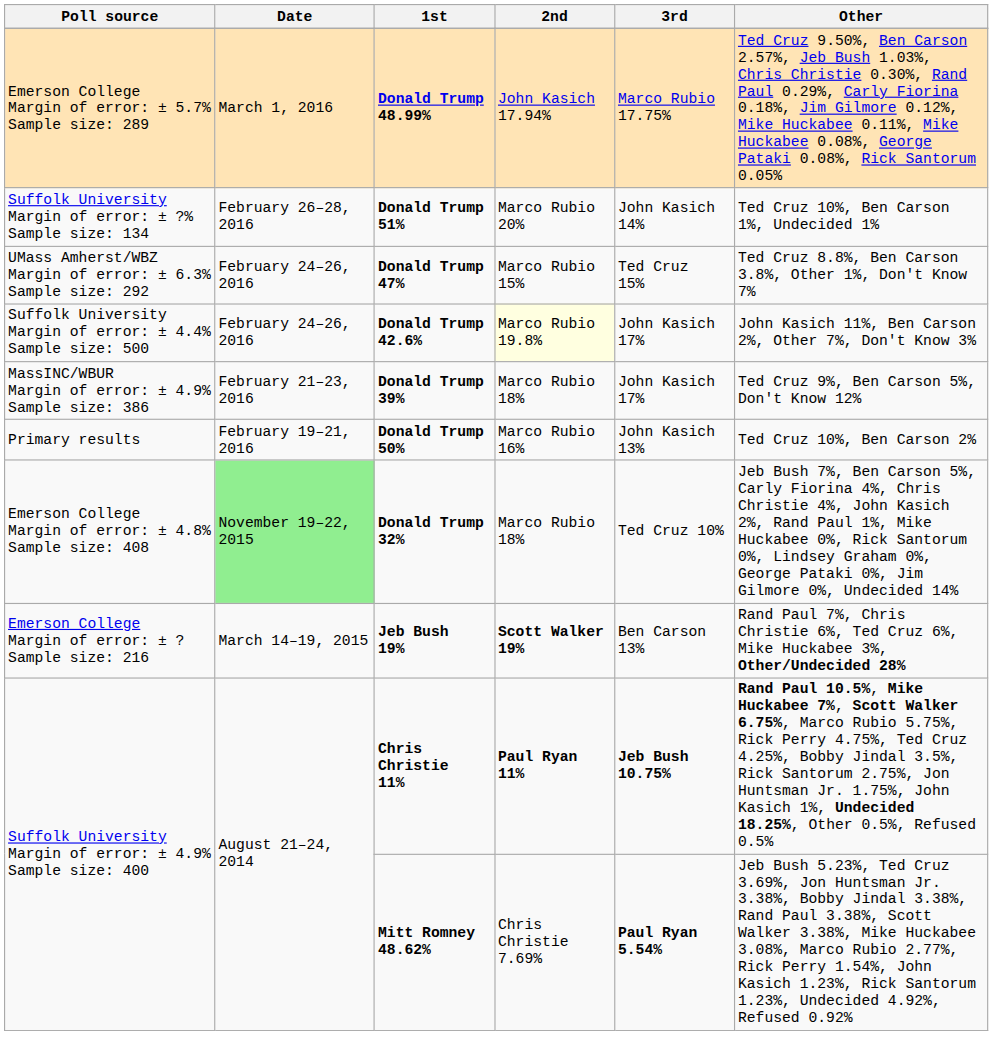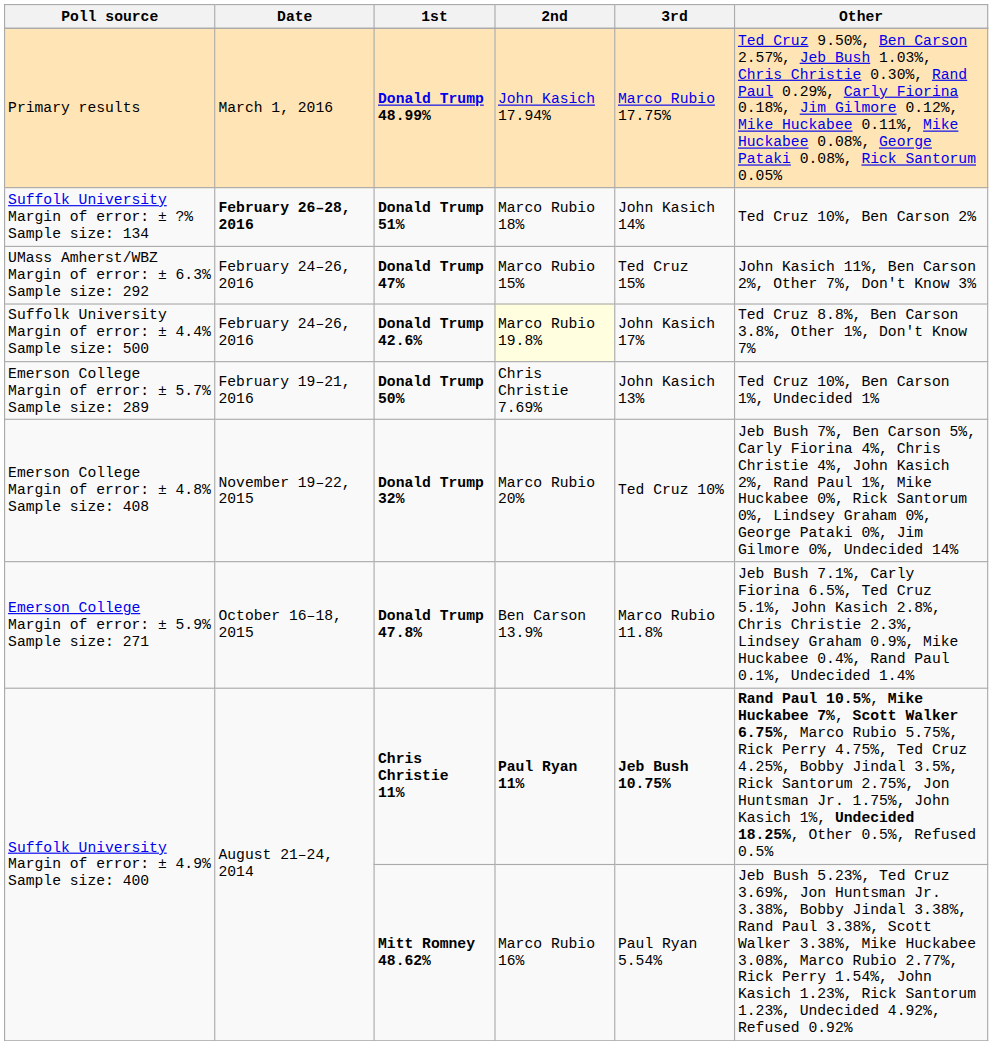(109, 108) Emerson College Margin of error: ± 5.7% Sample size: 289 -> (74, 108) Primary results
(285, 217) normal -> (285, 217) bold
(546, 217) Marco Rubio 20% -> (546, 217) Marco Rubio 18%
(844, 217) Ted Cruz 10%, Ben Carson 1%, Undecided 1% -> (857, 217) Ted Cruz 10%, Ben Carson 2%
(853, 275) Ted Cruz 8.8%, Ben Carson 3.8%, Other 1%, Don't Know 7% -> (857, 275) John Kasich 11%, Ben Carson 2%, Other 7%, Don't Know 3%
(857, 333) John Kasich 11%, Ben Carson 2%, Other 7%, Don't Know 3% -> (853, 333) Ted Cruz 8.8%, Ben Carson 3.8%, Other 1%, Don't Know 7%
- row: (431, 390)
(74, 440) Primary results -> (109, 390) Emerson College Margin of error: ± 5.7% Sample size: 289
(546, 440) Marco Rubio 16% -> (533, 390) Chris Christie 7.69%
(857, 440) Ted Cruz 10%, Ben Carson 2% -> (844, 390) Ted Cruz 10%, Ben Carson 1%, Undecided 1%
(285, 532) lightgreen background -> (285, 491) no background
(546, 532) Marco Rubio 18% -> (546, 491) Marco Rubio 20%
+ row: (431, 625)
- row: (413, 640)
(533, 942) Chris Christie 7.69% -> (546, 952) Marco Rubio 16%
(658, 942) bold -> (658, 952) normal
